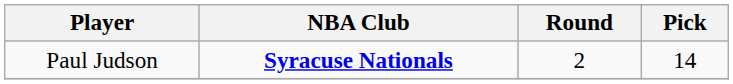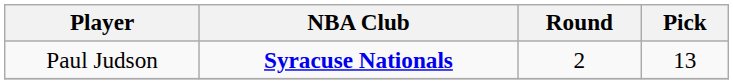(685, 59) 14 -> (685, 59) 13
